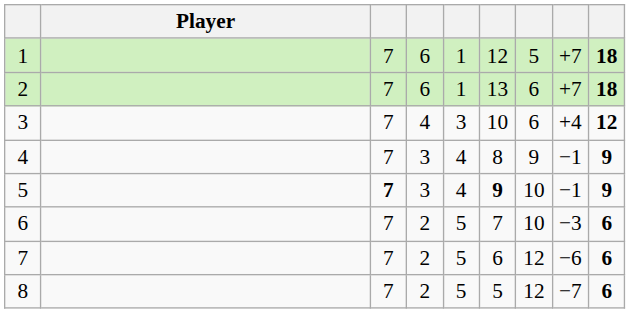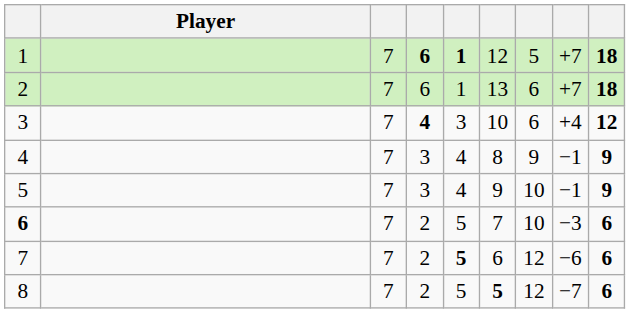(425, 55) normal -> (425, 55) bold
(461, 55) normal -> (461, 55) bold
(425, 122) normal -> (425, 122) bold
(388, 190) bold -> (388, 190) normal
(498, 190) bold -> (498, 190) normal
(23, 223) normal -> (23, 223) bold
(461, 257) normal -> (461, 257) bold
(498, 291) normal -> (498, 291) bold
